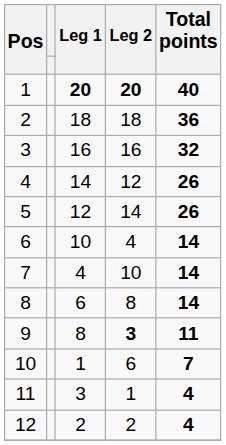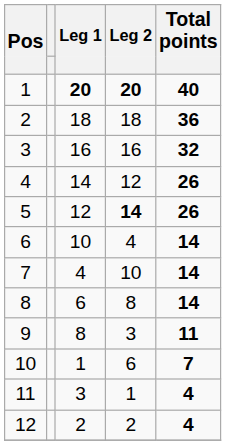(131, 211) normal -> (131, 211) bold
(131, 333) bold -> (131, 333) normal
